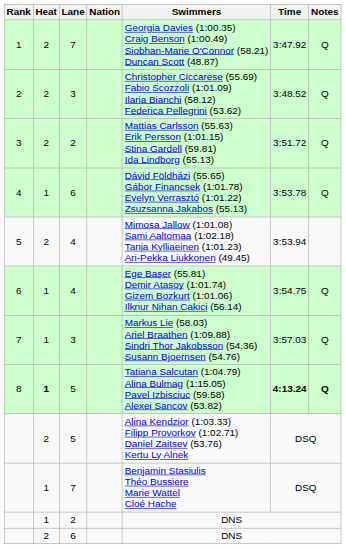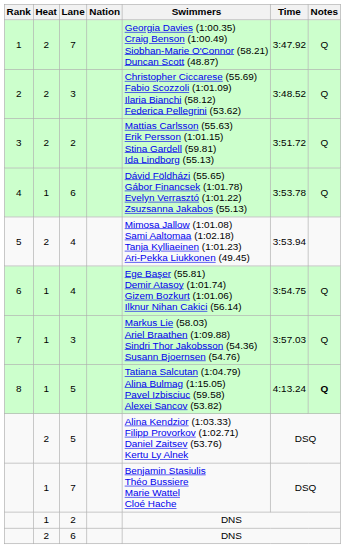(46, 389) bold -> (46, 389) normal
(290, 389) bold -> (289, 389) normal
